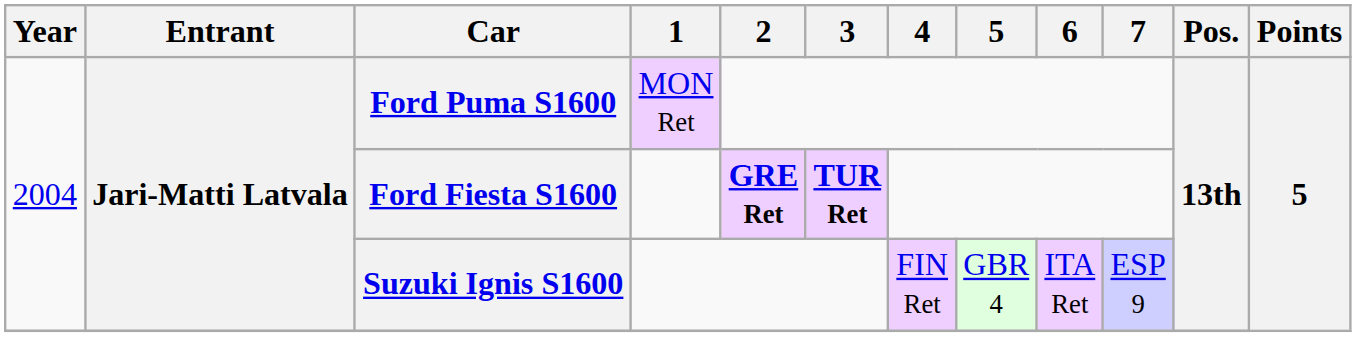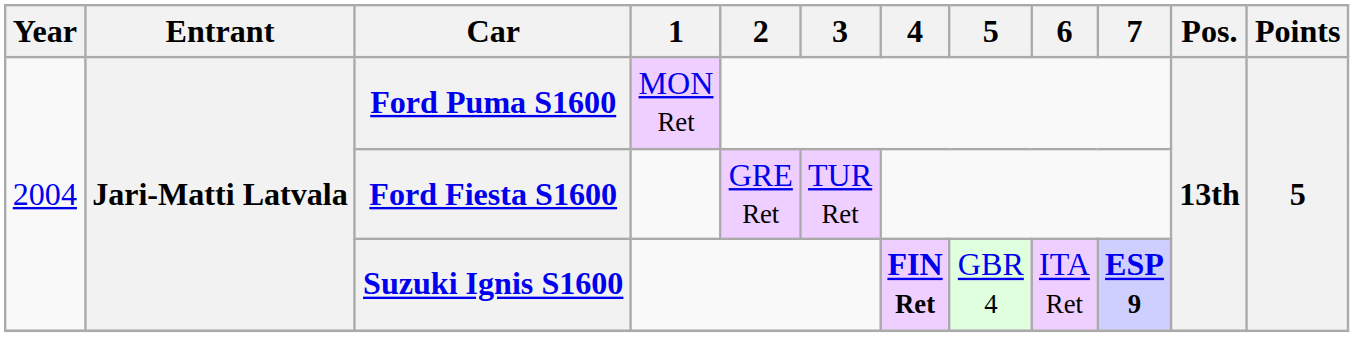(763, 193) bold -> (761, 191) normal
(847, 193) bold -> (840, 191) normal
(922, 282) normal -> (915, 283) bold
(1138, 282) normal -> (1135, 283) bold
